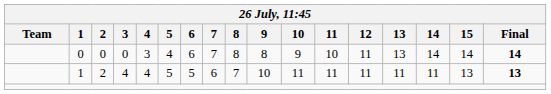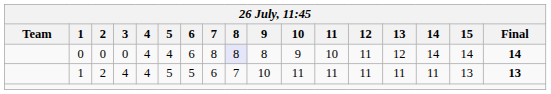(147, 53) 3 -> (147, 53) 4
(214, 53) 7 -> (214, 53) 8
(236, 53) no background -> (236, 53) lavender background
(399, 53) 13 -> (399, 53) 12
